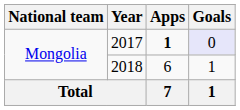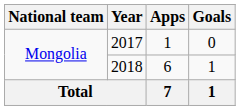(168, 42) bold -> (168, 42) normal
(212, 42) lavender background -> (212, 42) no background
